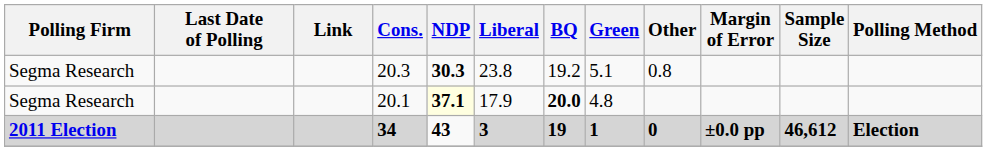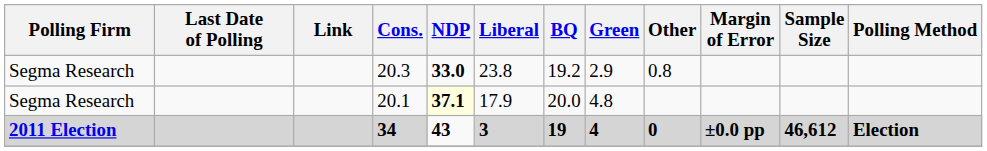(448, 70) 30.3 -> (448, 70) 33.0
(601, 70) 5.1 -> (601, 70) 2.9
(564, 100) bold -> (564, 100) normal
(594, 130) 1 -> (594, 130) 4
